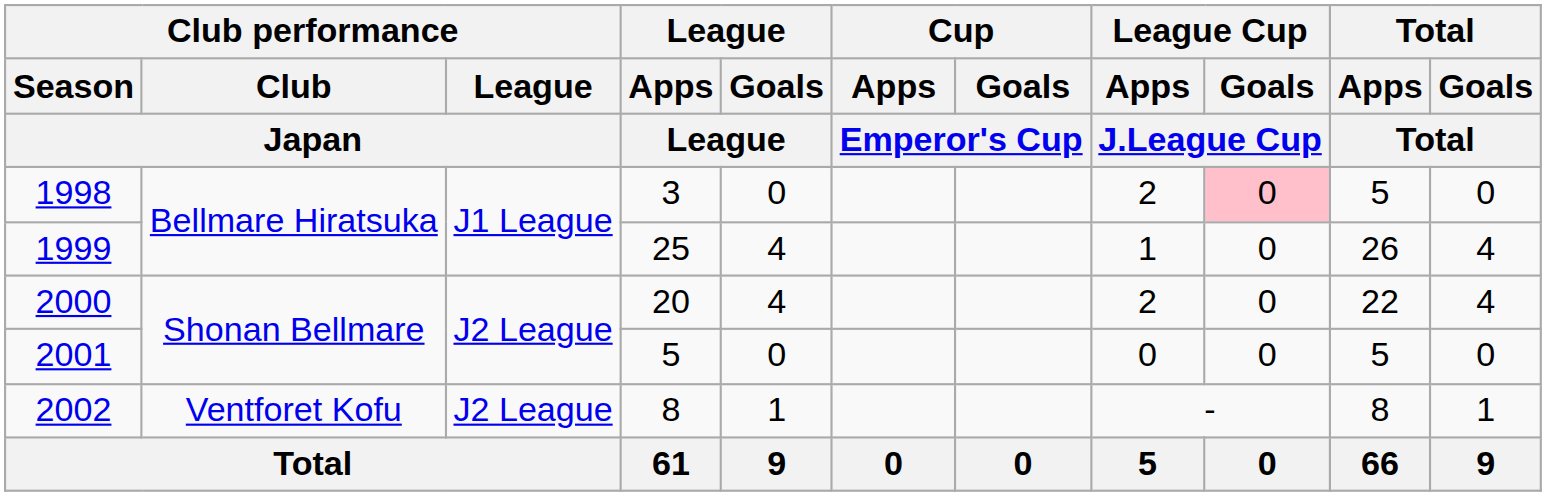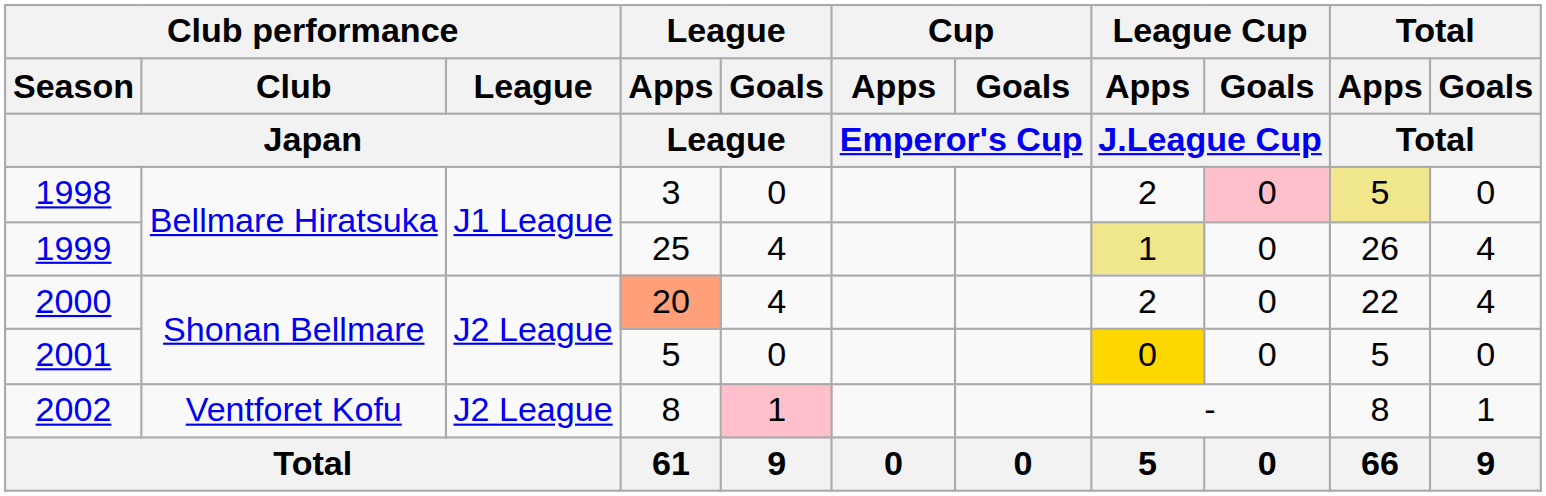(1380, 193) no background -> (1380, 193) khaki background
(1148, 247) no background -> (1148, 247) khaki background
(671, 301) no background -> (671, 301) lightsalmon background
(1148, 355) no background -> (1148, 355) gold background
(777, 409) no background -> (777, 409) pink background
